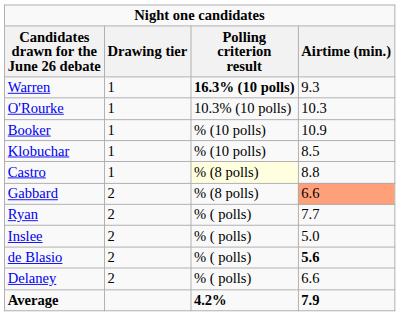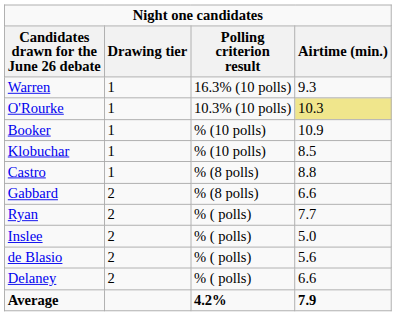(244, 87) bold -> (243, 87) normal
(314, 108) no background -> (311, 108) khaki background
(226, 172) lightyellow background -> (226, 172) no background
(310, 193) lightsalmon background -> (307, 193) no background
(310, 257) bold -> (307, 257) normal
